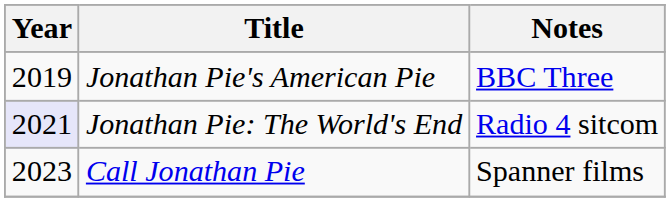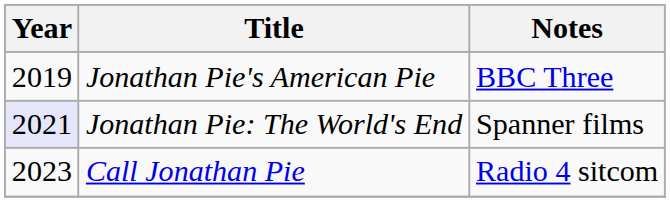(567, 123) Radio 4 sitcom -> (560, 123) Spanner films
(560, 171) Spanner films -> (567, 171) Radio 4 sitcom
